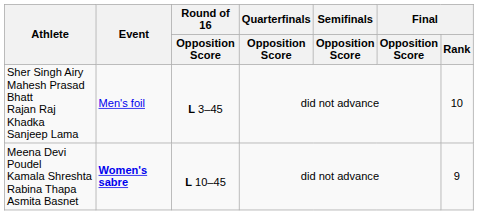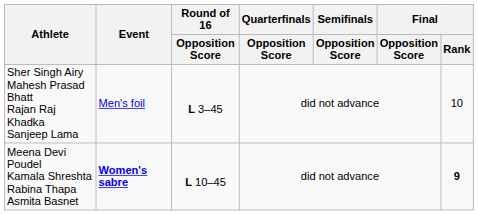(457, 177) normal -> (457, 177) bold
